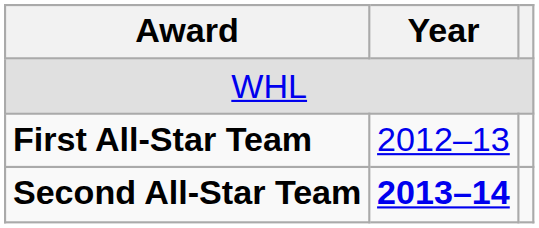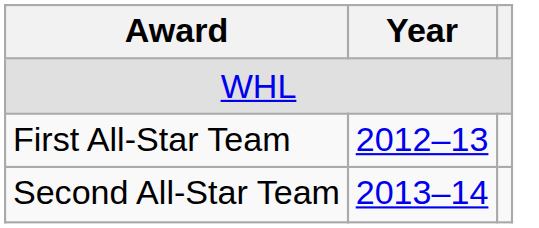(163, 139) bold -> (152, 139) normal
(187, 193) bold -> (176, 193) normal
(443, 193) bold -> (422, 193) normal
